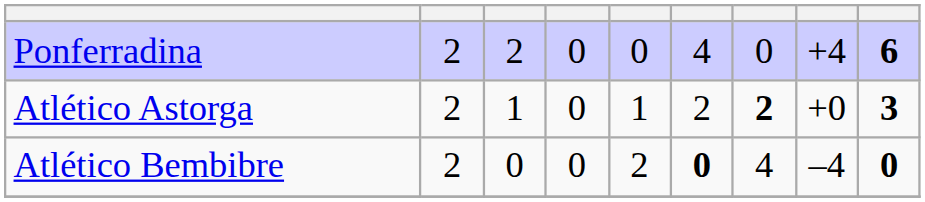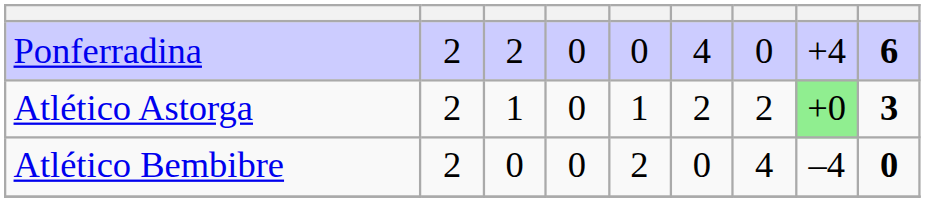(764, 108) bold -> (764, 108) normal
(827, 108) no background -> (827, 108) lightgreen background
(702, 165) bold -> (702, 165) normal
